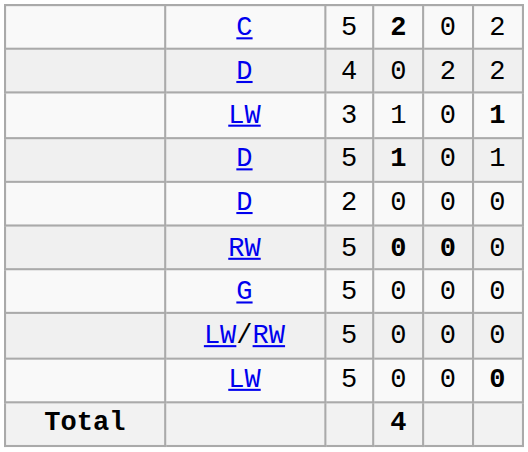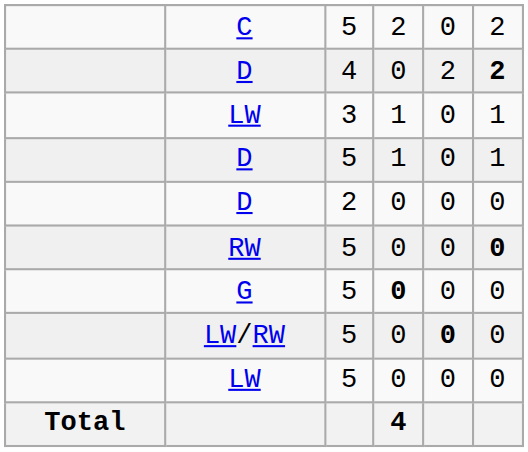(398, 27) bold -> (398, 27) normal
(497, 71) normal -> (497, 71) bold
(497, 115) bold -> (497, 115) normal
(398, 159) bold -> (398, 159) normal
(398, 247) bold -> (398, 247) normal
(448, 247) bold -> (448, 247) normal
(497, 247) normal -> (497, 247) bold
(398, 291) normal -> (398, 291) bold
(448, 336) normal -> (448, 336) bold
(497, 380) bold -> (497, 380) normal
